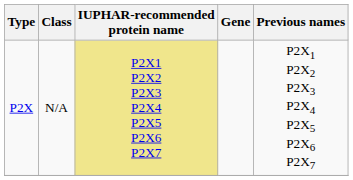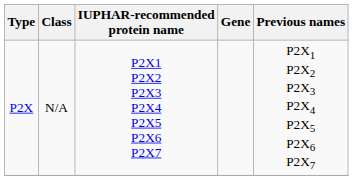(146, 108) khaki background -> (146, 108) no background
